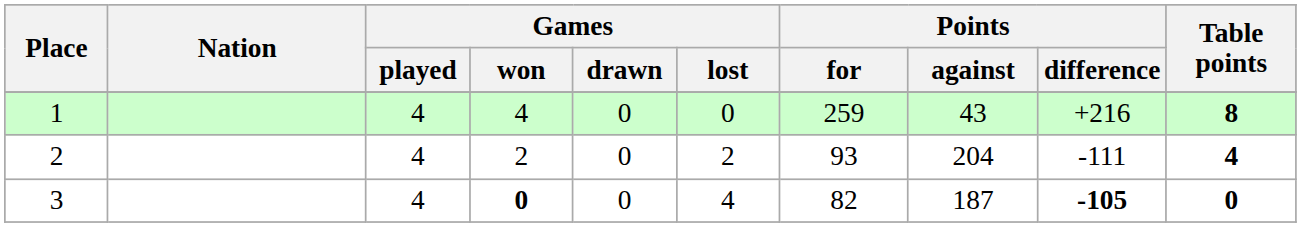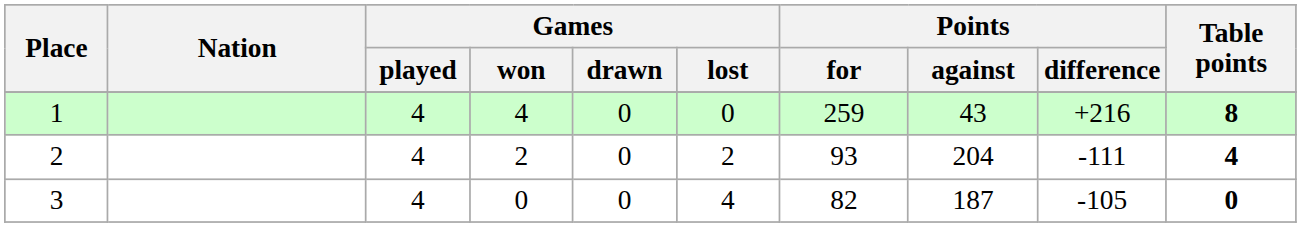(521, 199) bold -> (521, 199) normal
(1102, 199) bold -> (1102, 199) normal
